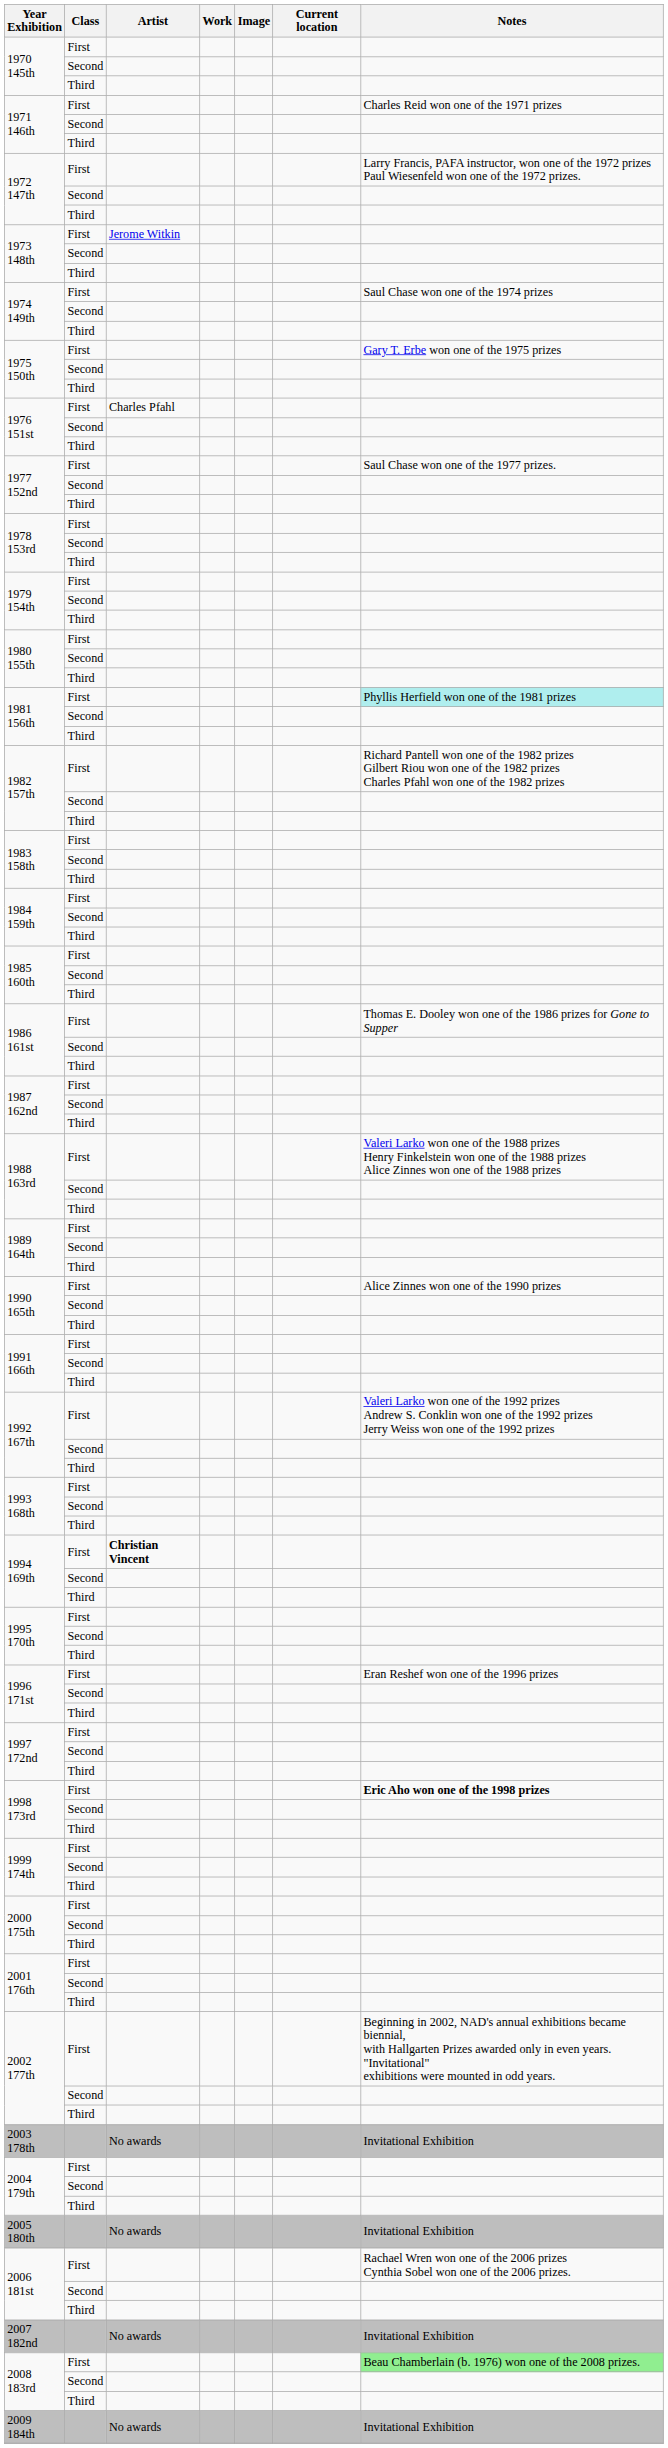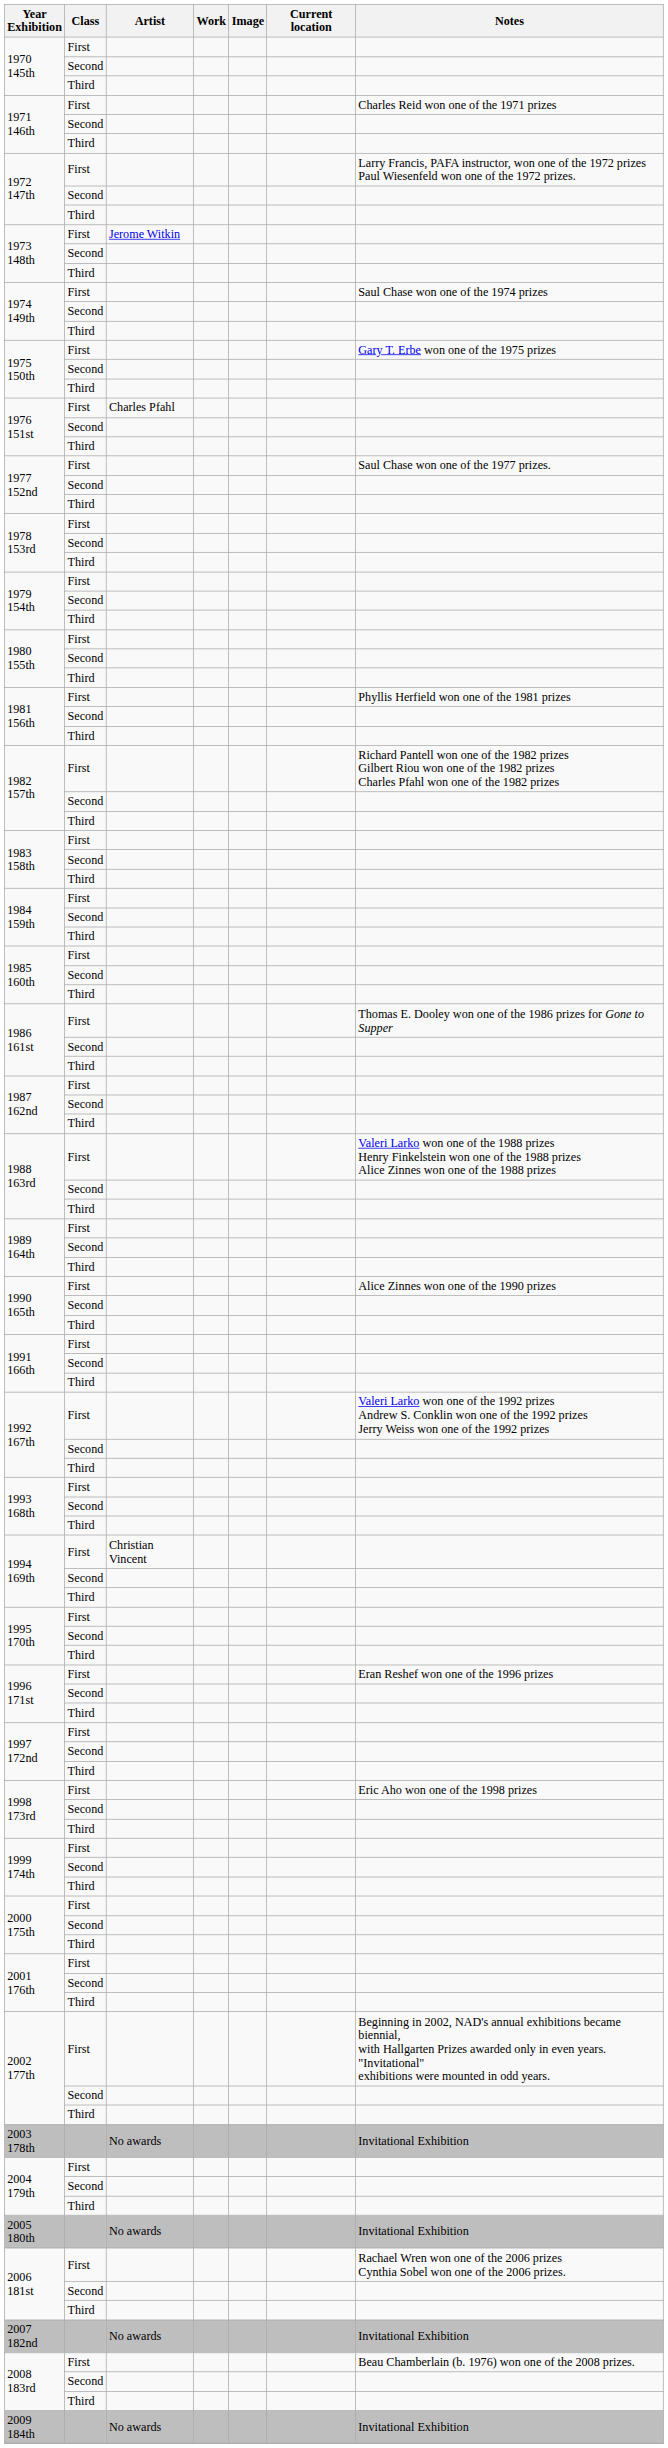(470, 697) paleturquoise background -> (465, 697) no background
(134, 1551) bold -> (131, 1551) normal
(456, 1790) bold -> (448, 1790) normal
(502, 2362) lightgreen background -> (497, 2362) no background
